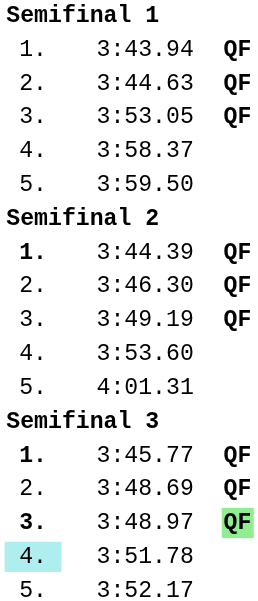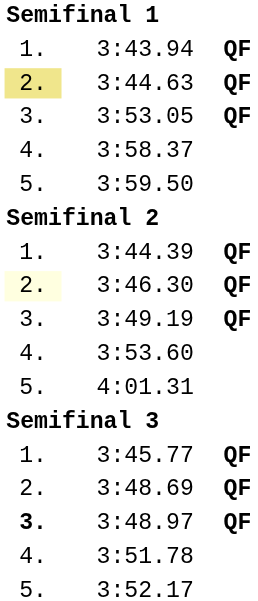(33, 83) no background -> (33, 83) khaki background
(33, 252) bold -> (33, 252) normal
(33, 286) no background -> (33, 286) lightyellow background
(33, 455) bold -> (33, 455) normal
(237, 523) lightgreen background -> (237, 523) no background
(33, 557) paleturquoise background -> (33, 557) no background
